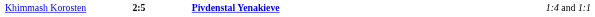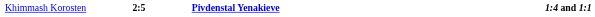(568, 8) normal -> (568, 8) bold
